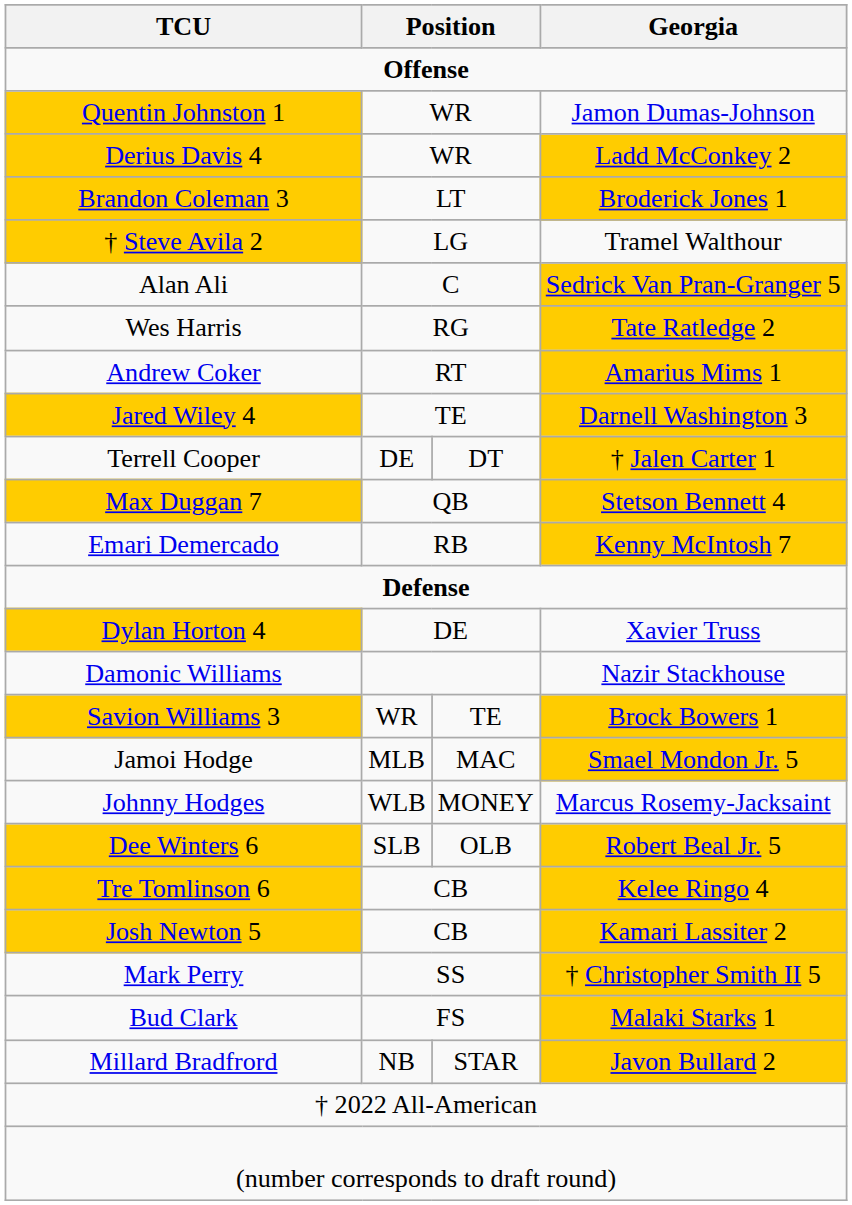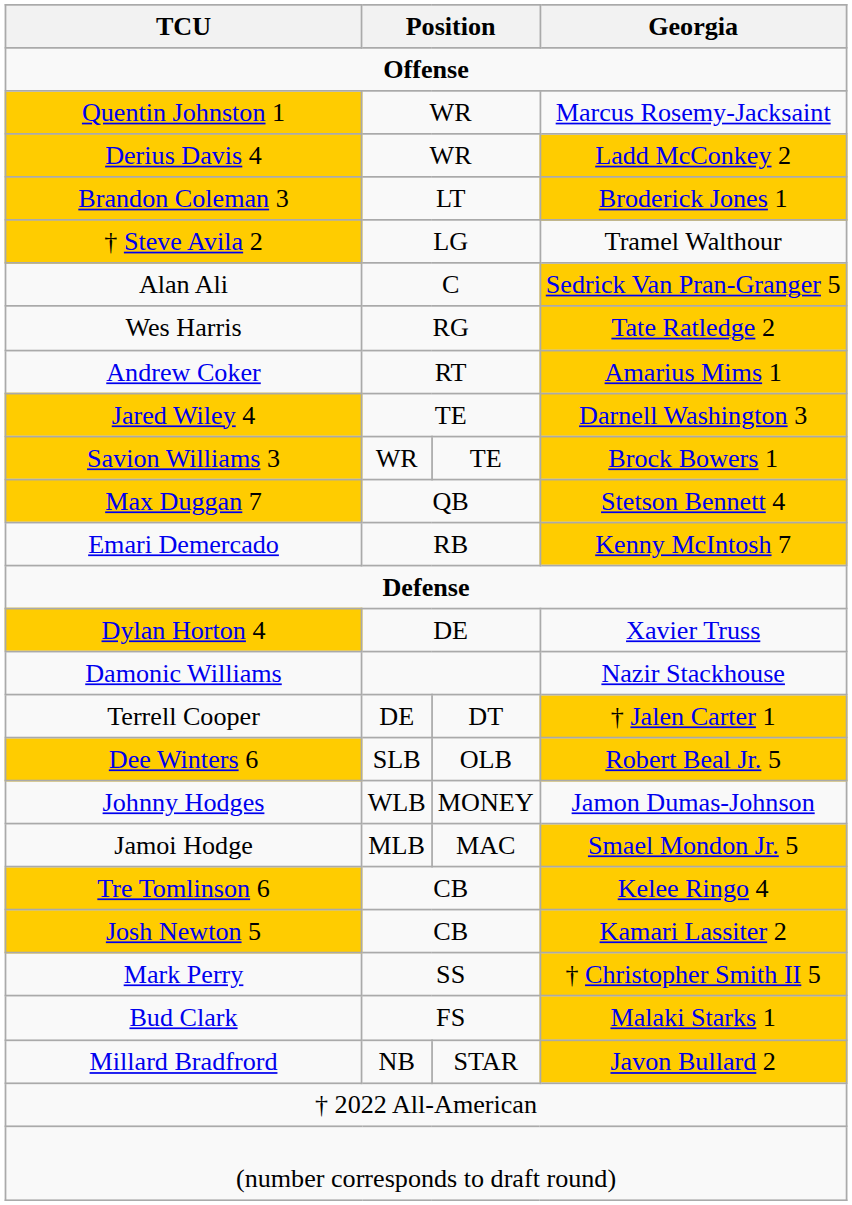(693, 112) Jamon Dumas-Johnson -> (693, 112) Marcus Rosemy-Jacksaint
rows swapped: (184, 715) <-> (184, 457)
rows swapped: (184, 759) <-> (184, 845)
(693, 802) Marcus Rosemy-Jacksaint -> (693, 802) Jamon Dumas-Johnson
